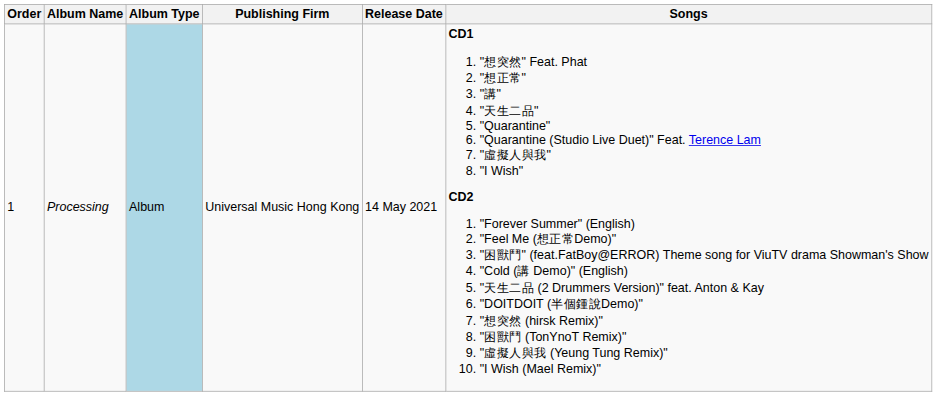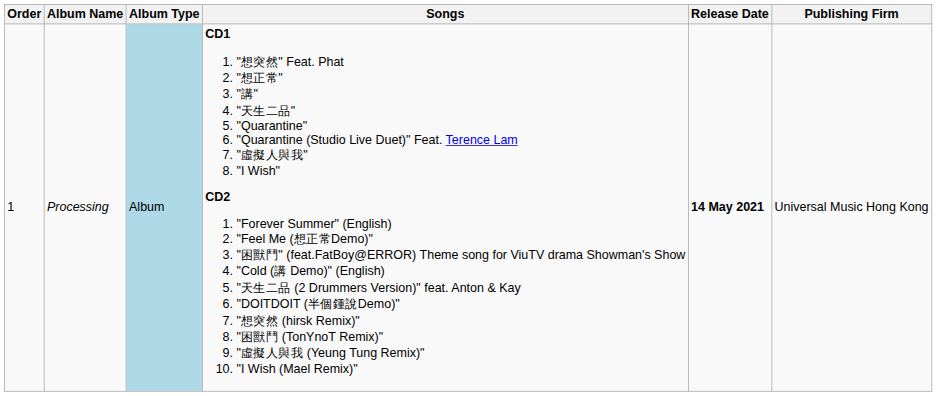columns swapped: (282, 14) <-> (689, 14)
(401, 207) normal -> (728, 207) bold
